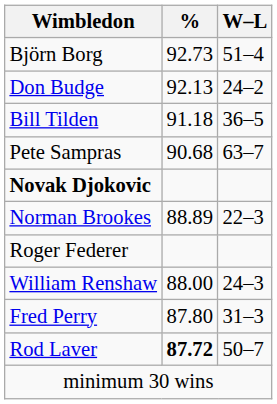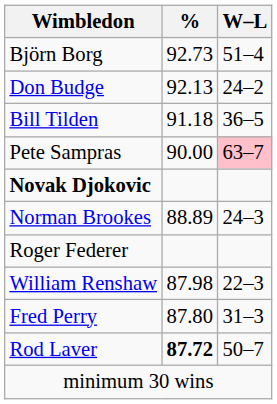(190, 152) 90.68 -> (190, 152) 90.00
(243, 152) no background -> (243, 152) pink background
(243, 217) 22–3 -> (243, 217) 24–3
(190, 283) 88.00 -> (190, 283) 87.98
(243, 283) 24–3 -> (243, 283) 22–3
